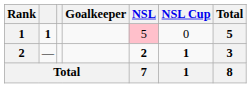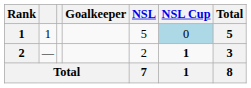(48, 33) bold -> (48, 33) normal
(144, 33) pink background -> (144, 33) no background
(186, 33) no background -> (186, 33) lightblue background
(144, 53) bold -> (144, 53) normal
